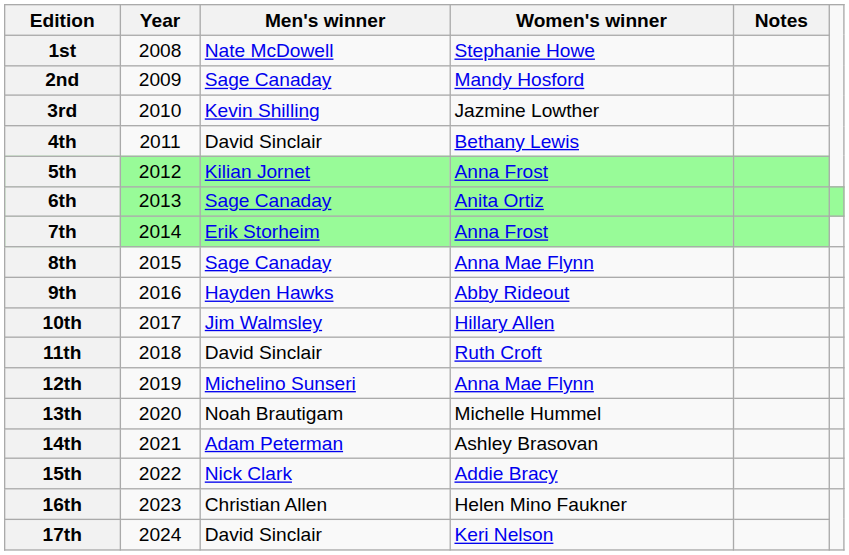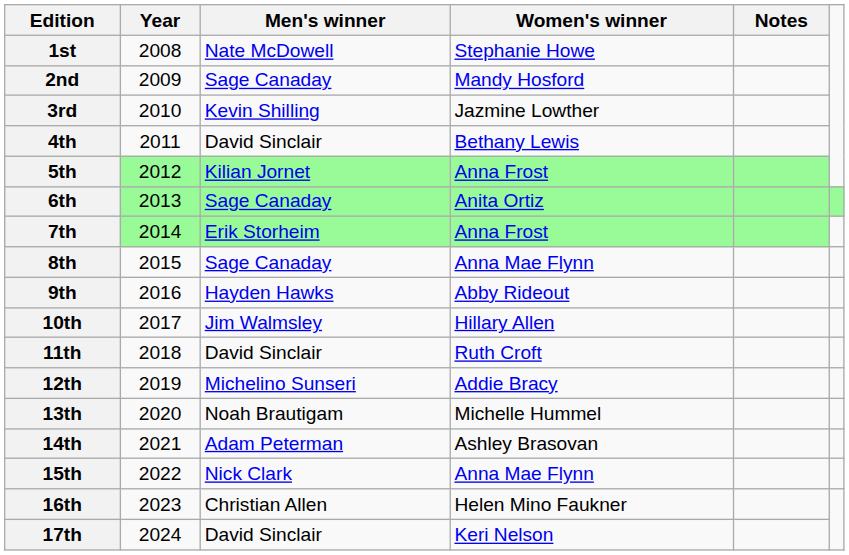(524, 383) Anna Mae Flynn -> (506, 383) Addie Bracy
(506, 474) Addie Bracy -> (524, 474) Anna Mae Flynn
